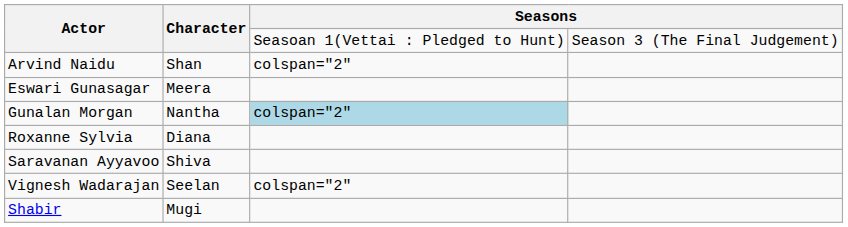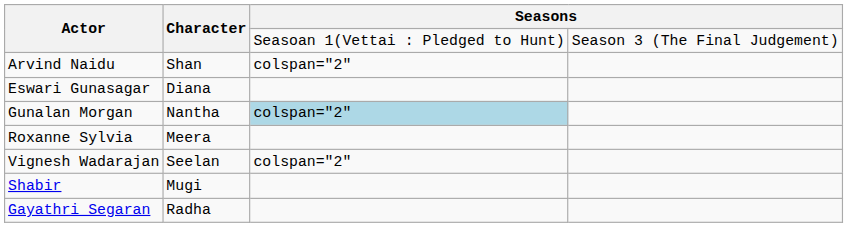(189, 89) Meera -> (189, 89) Diana
(189, 137) Diana -> (189, 137) Meera
- row: (84, 162)
+ row: (79, 210)
